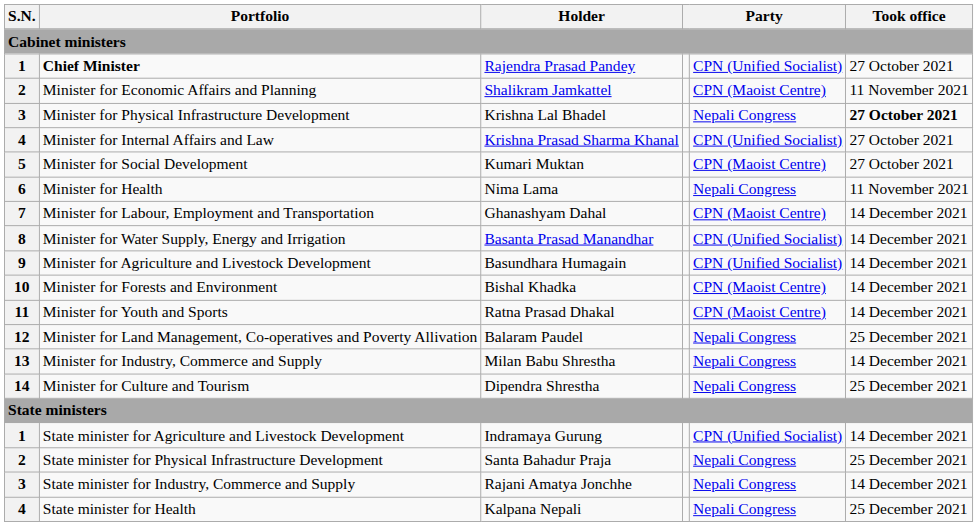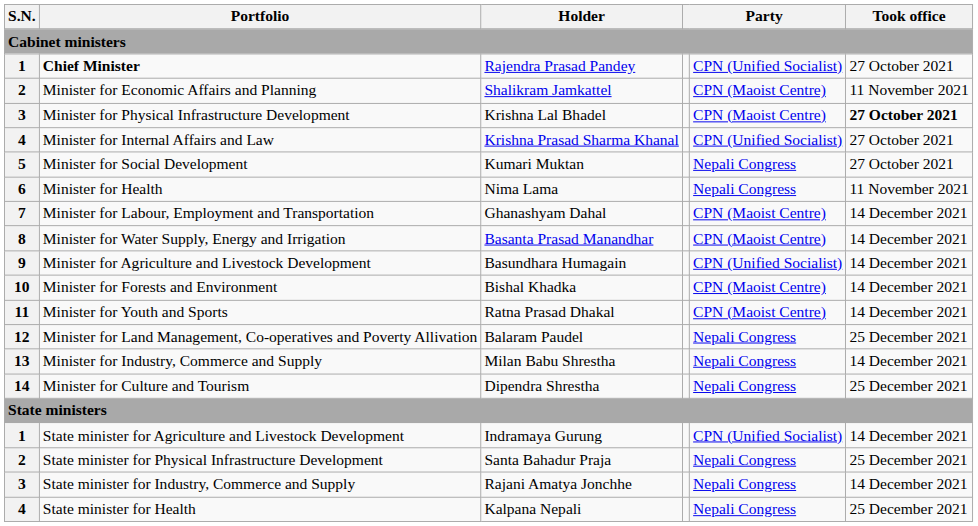(745, 115) Nepali Congress -> (760, 115) CPN (Maoist Centre)
(760, 164) CPN (Maoist Centre) -> (745, 164) Nepali Congress
(768, 238) CPN (Unified Socialist) -> (760, 238) CPN (Maoist Centre)
